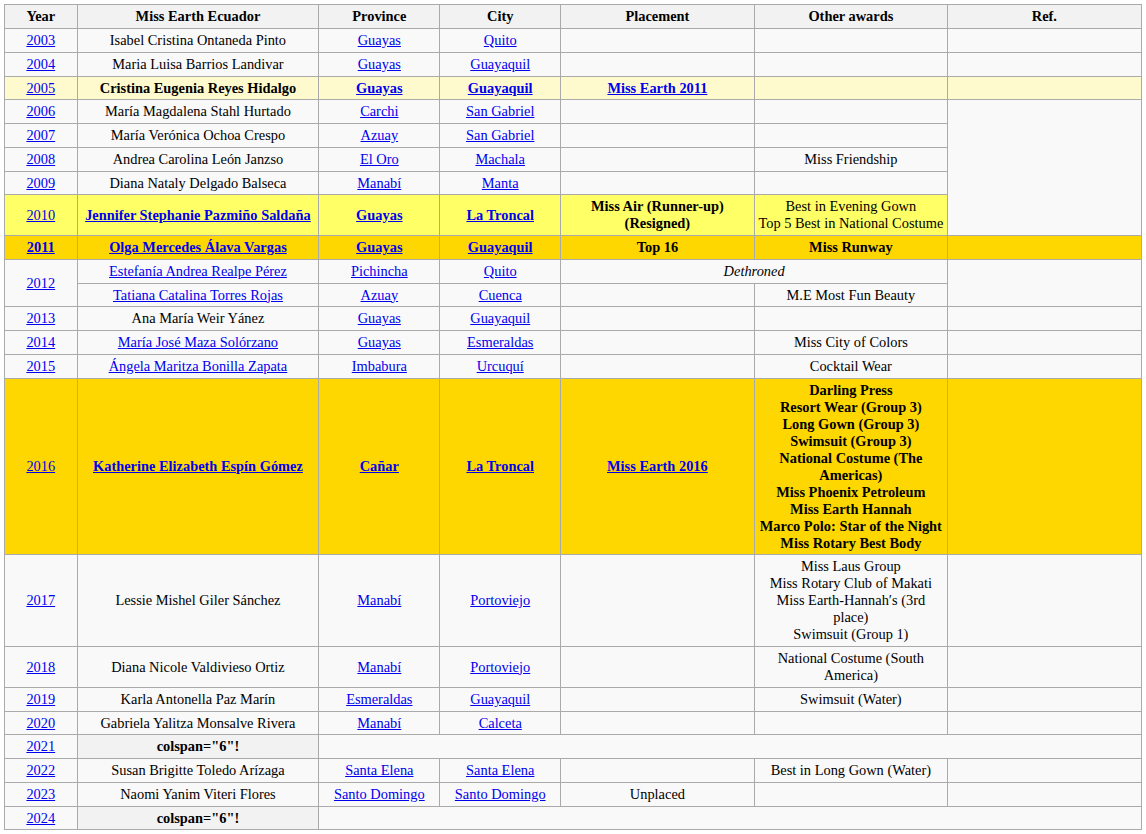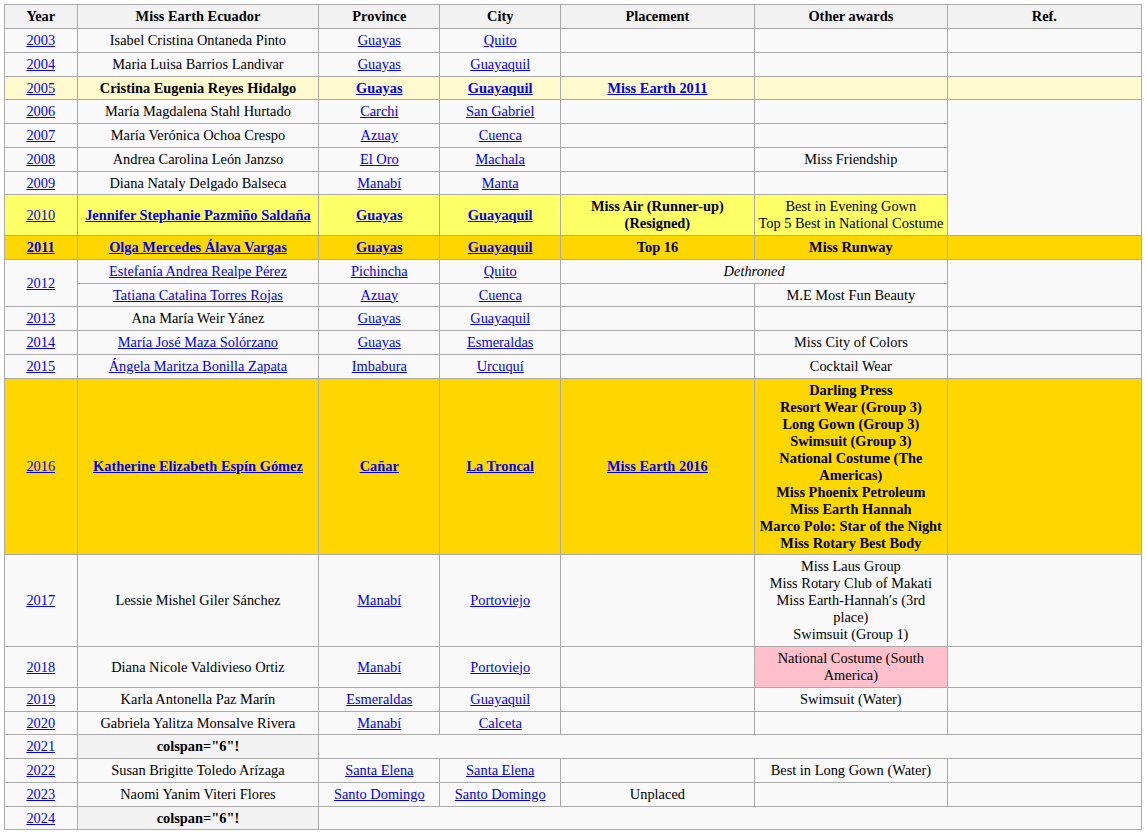(500, 135) San Gabriel -> (500, 135) Cuenca
(500, 215) La Troncal -> (500, 215) Guayaquil
(851, 667) no background -> (851, 667) pink background
